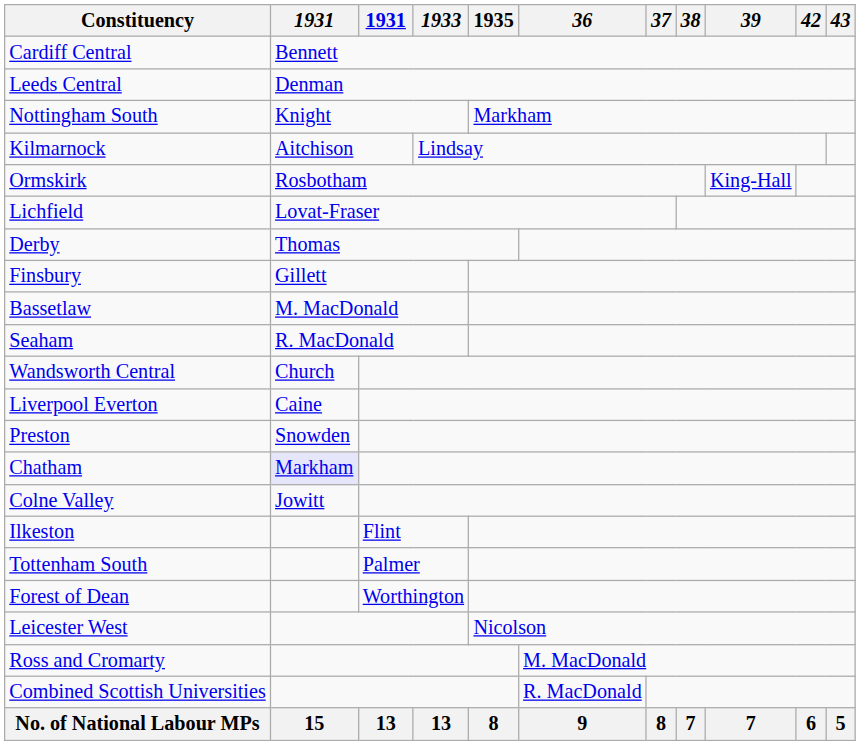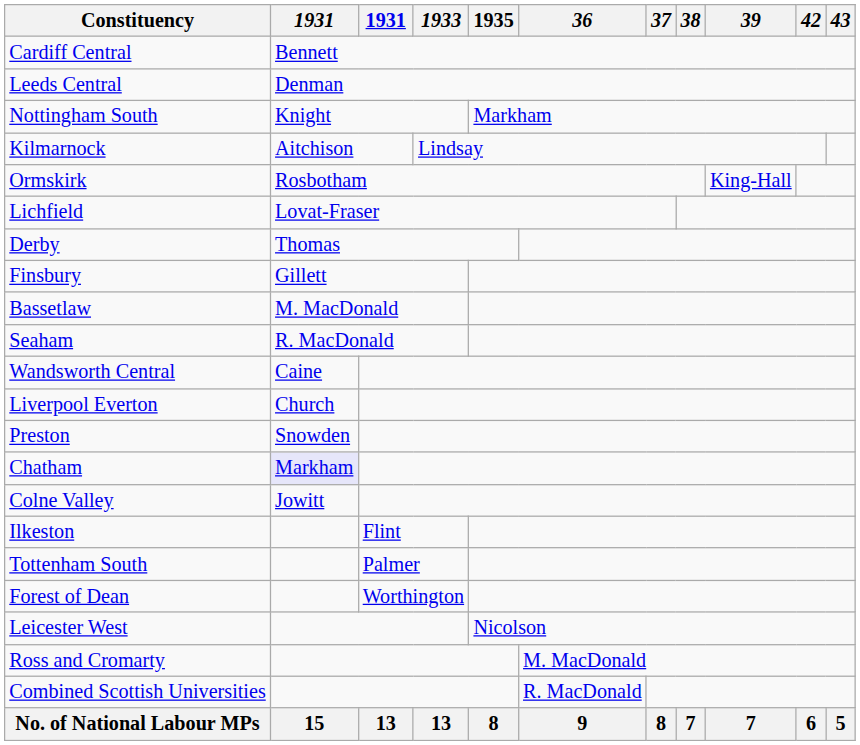(305, 372) Church -> (299, 372) Caine
(299, 404) Caine -> (305, 404) Church
